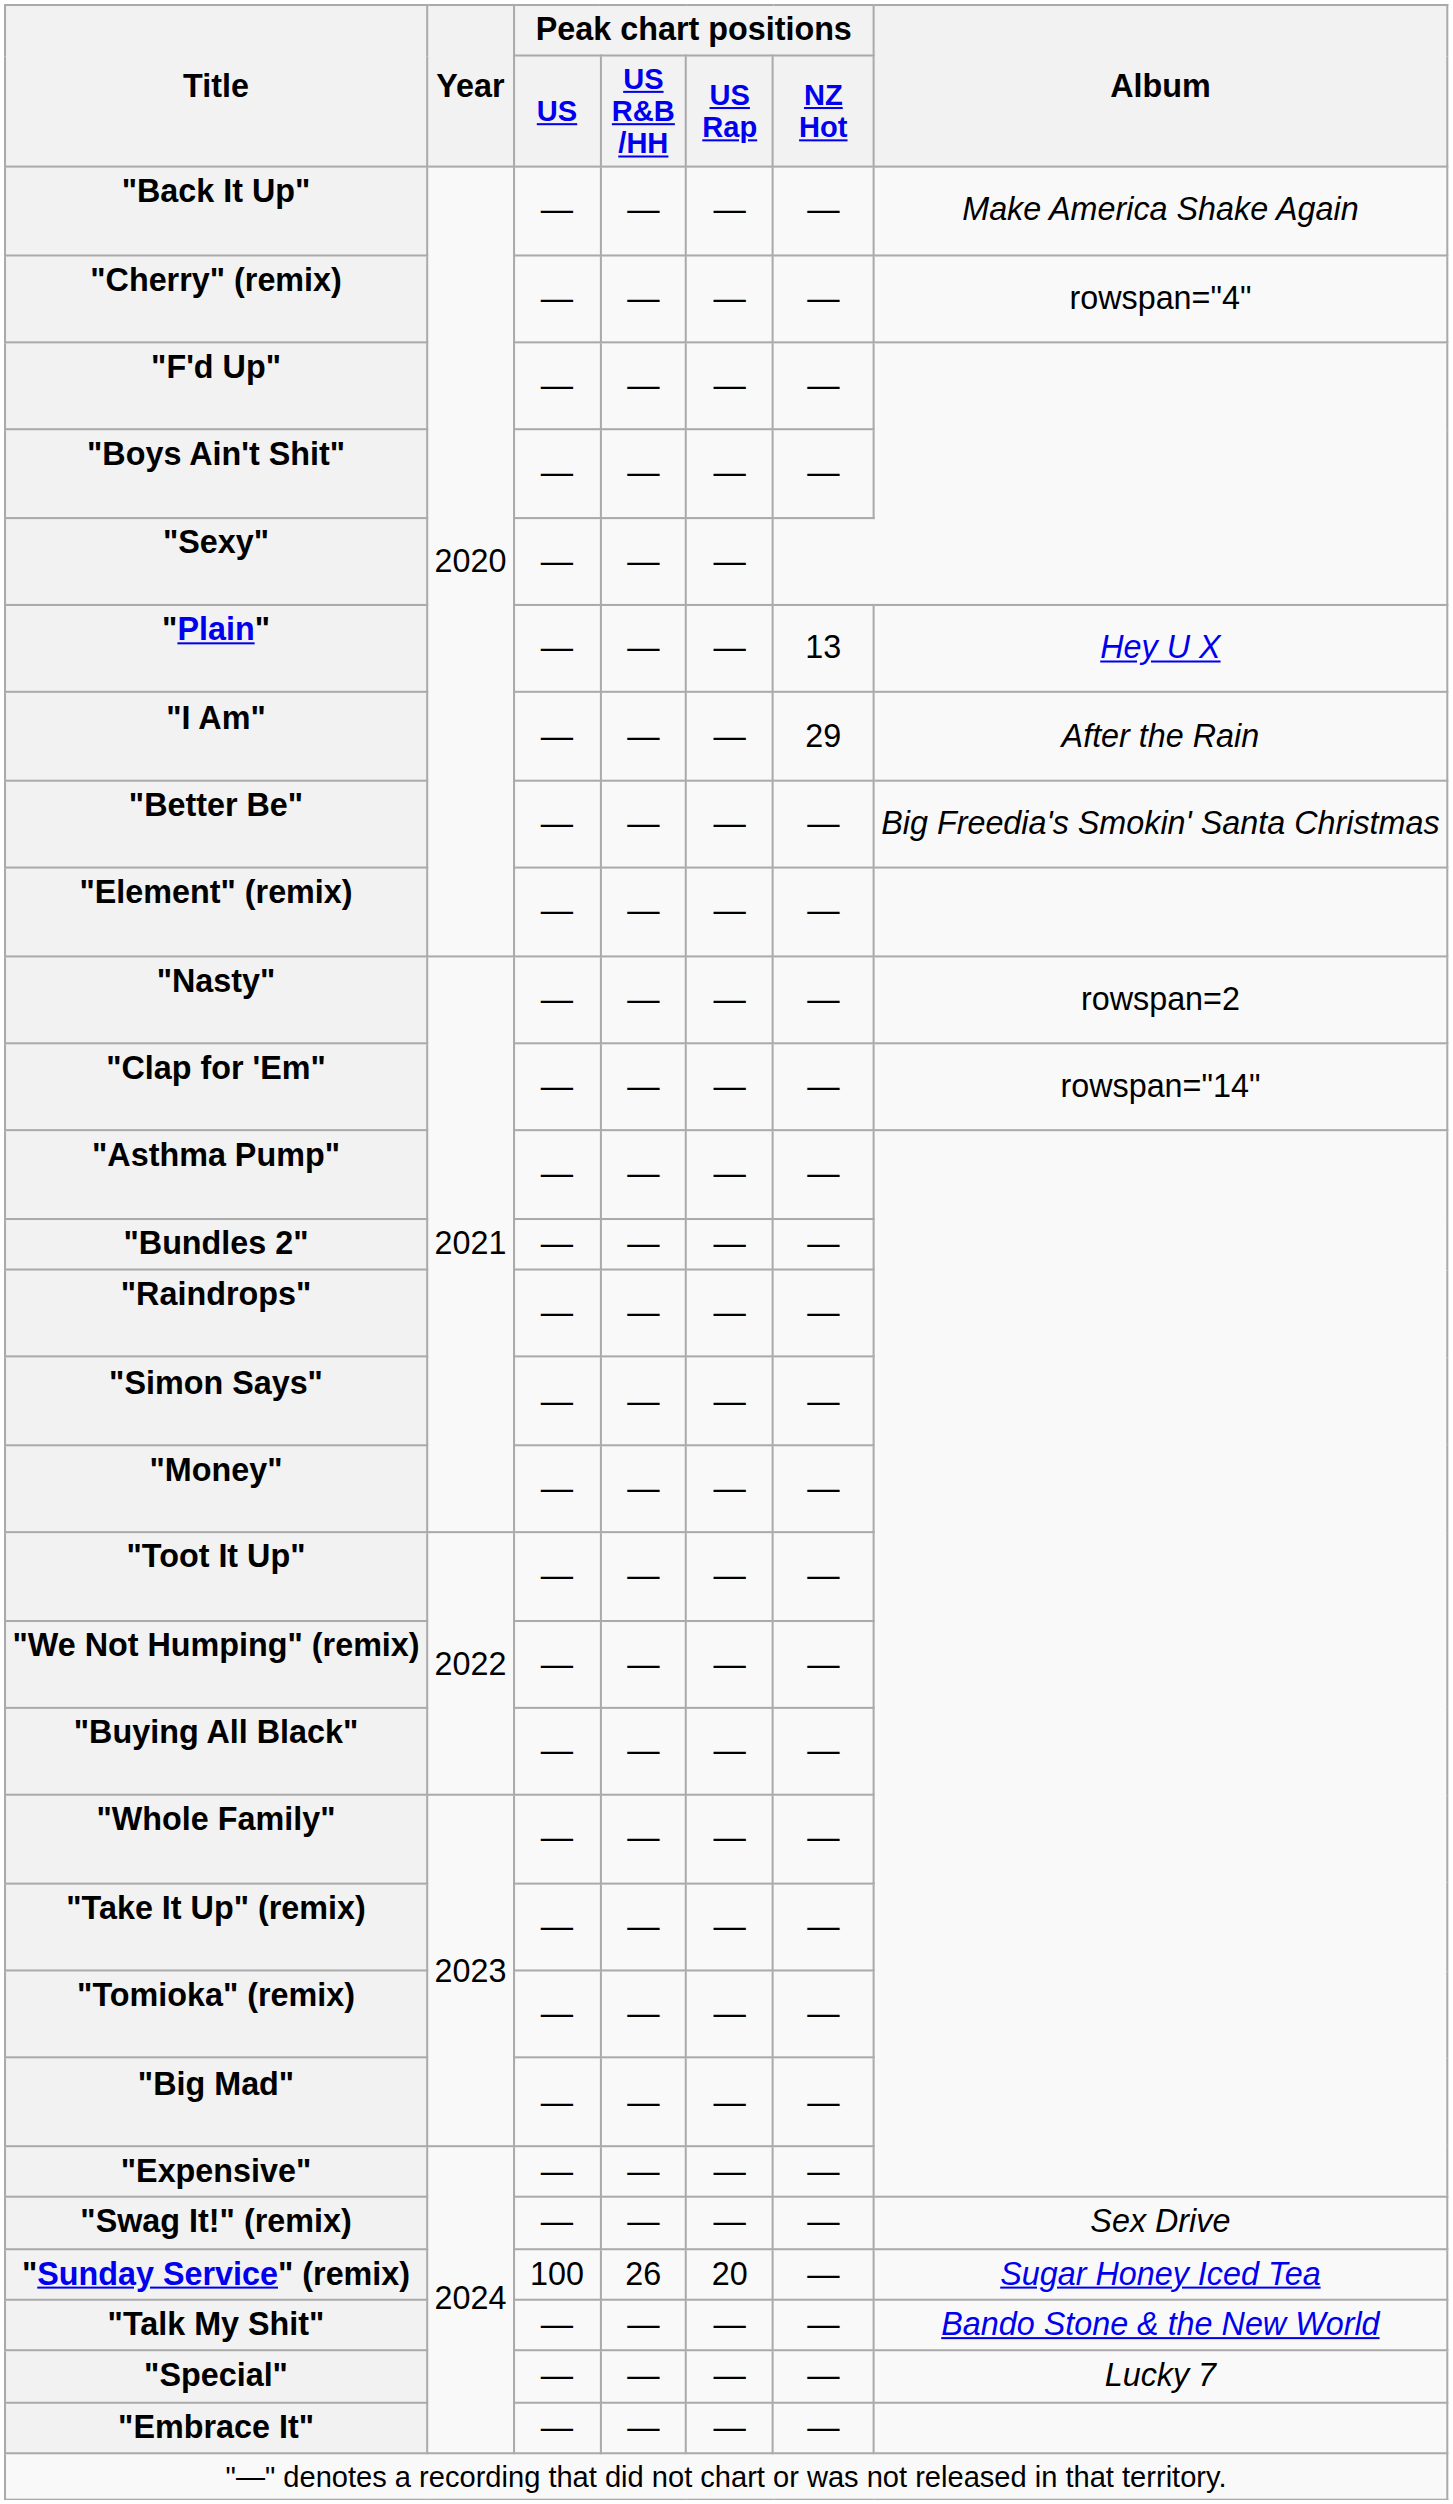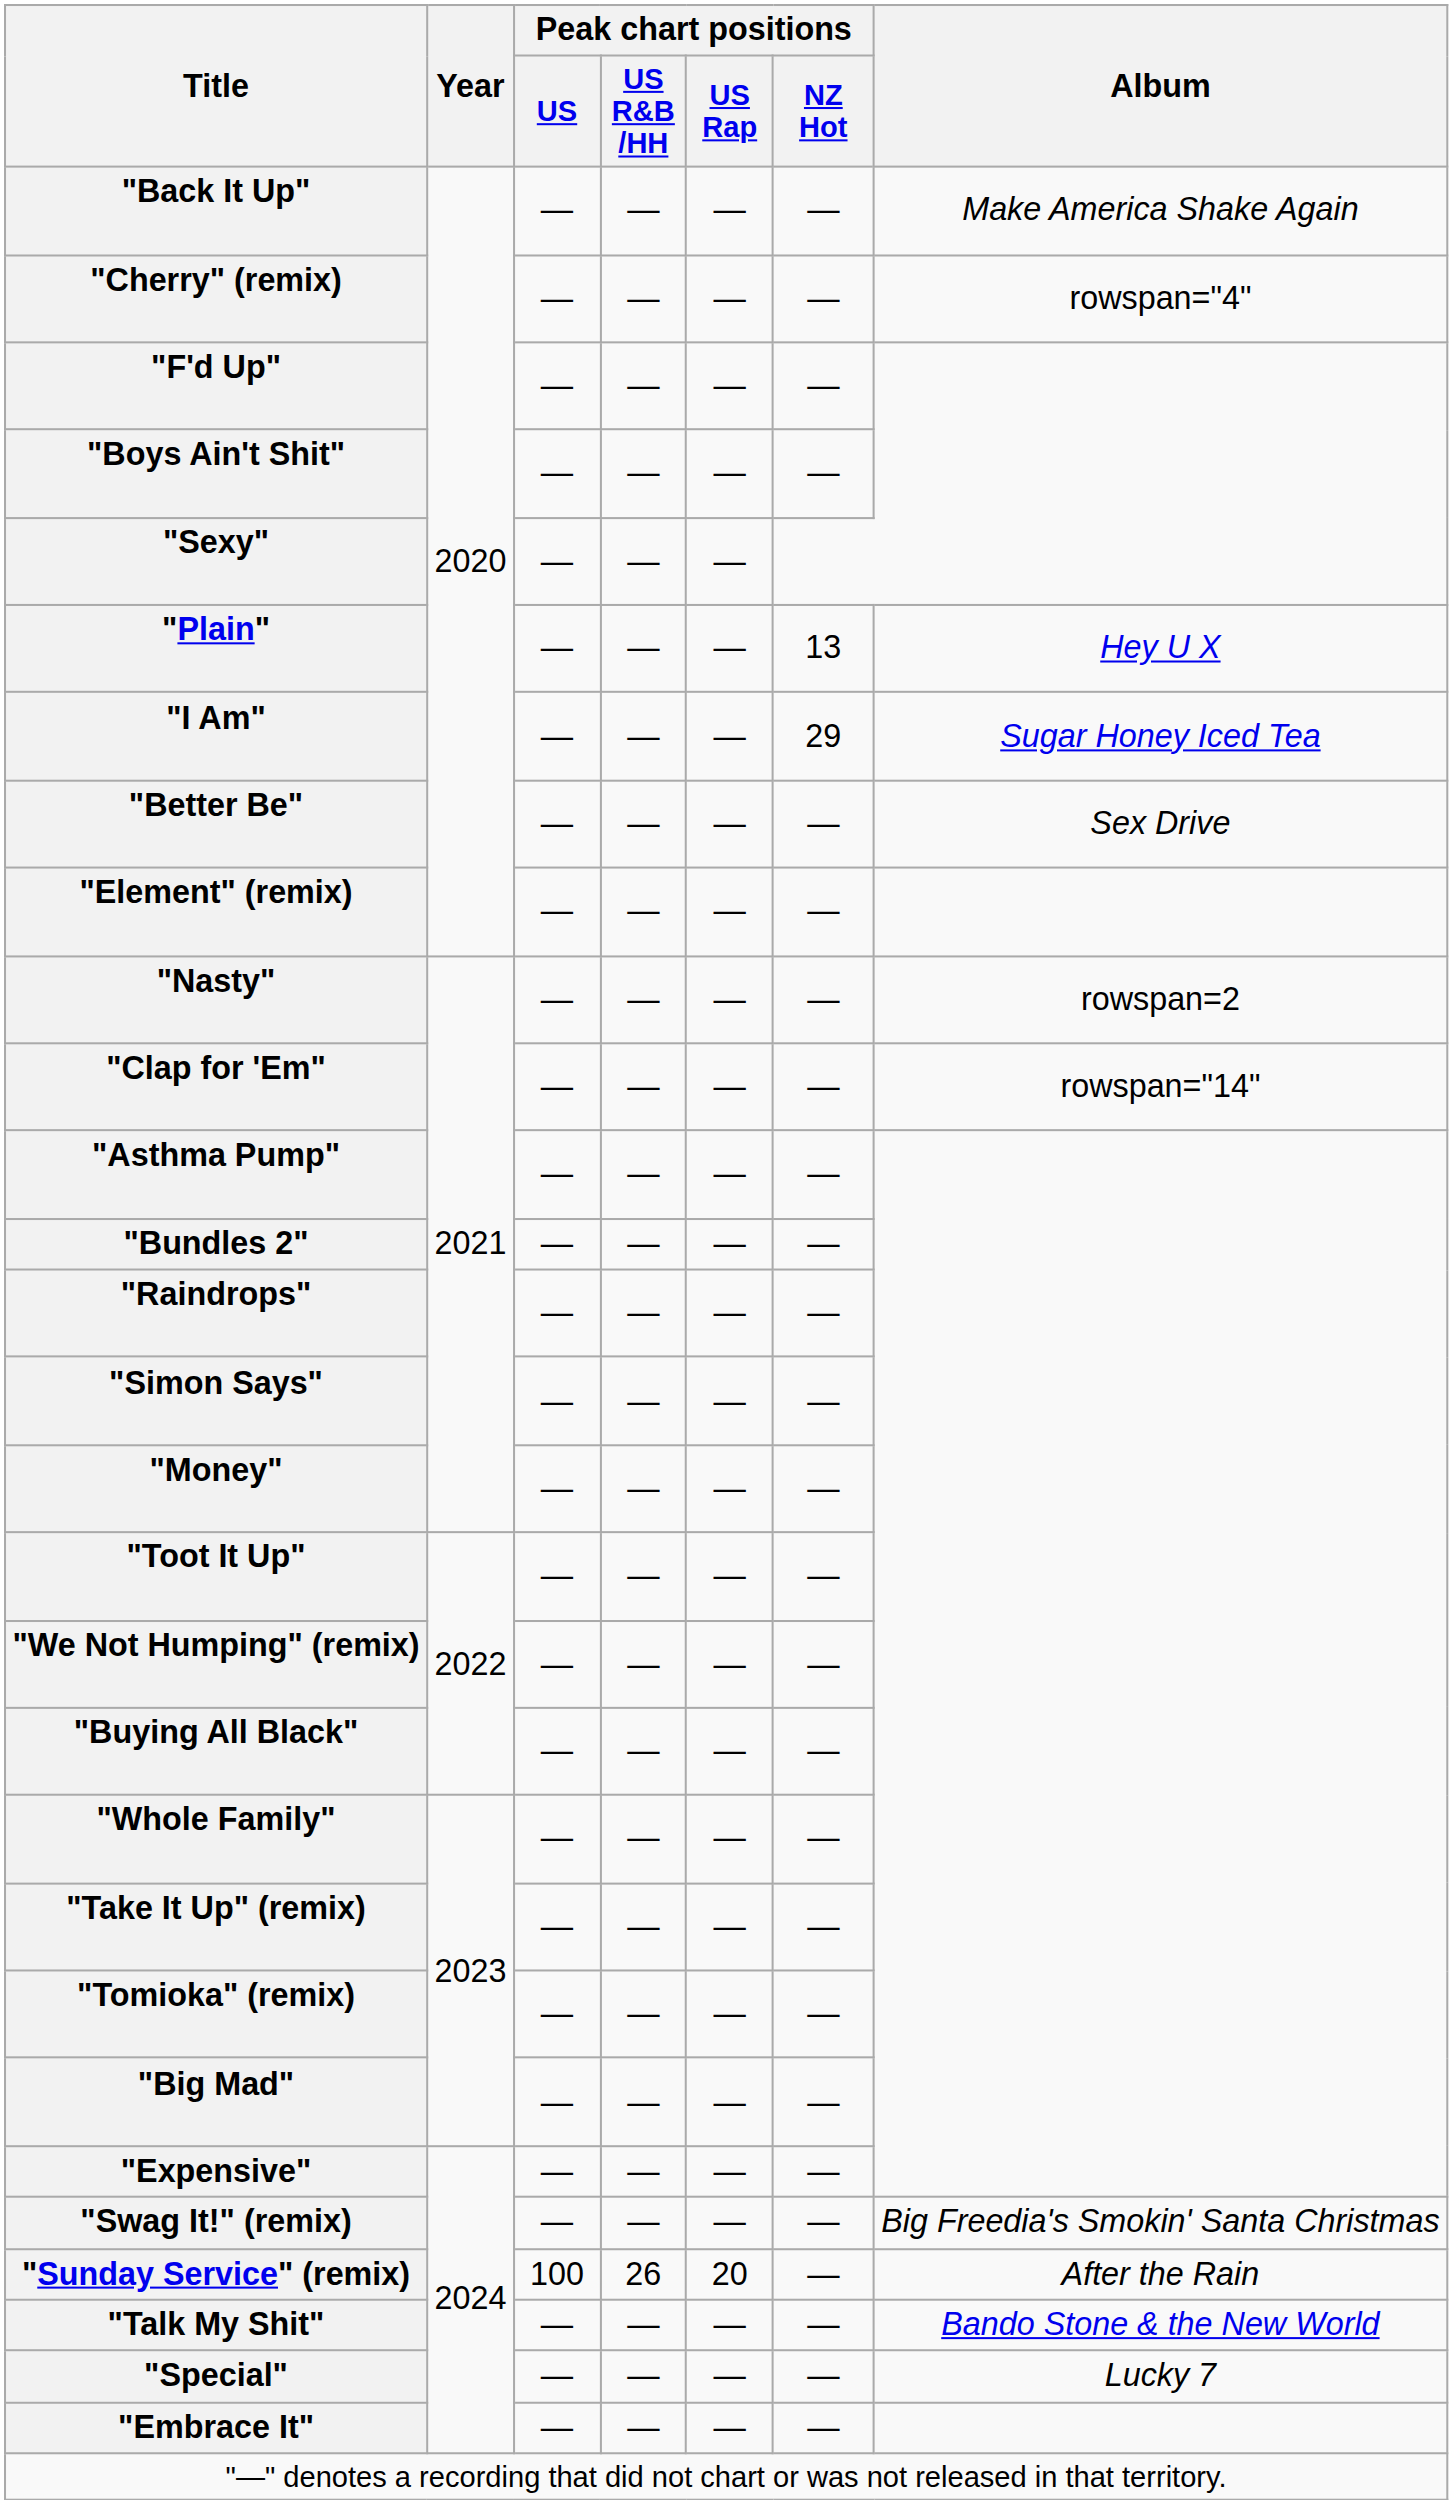(1160, 735) After the Rain -> (1160, 735) Sugar Honey Iced Tea
(1160, 823) Big Freedia's Smokin' Santa Christmas -> (1160, 823) Sex Drive
(1160, 2222) Sex Drive -> (1160, 2222) Big Freedia's Smokin' Santa Christmas
(1160, 2273) Sugar Honey Iced Tea -> (1160, 2273) After the Rain
